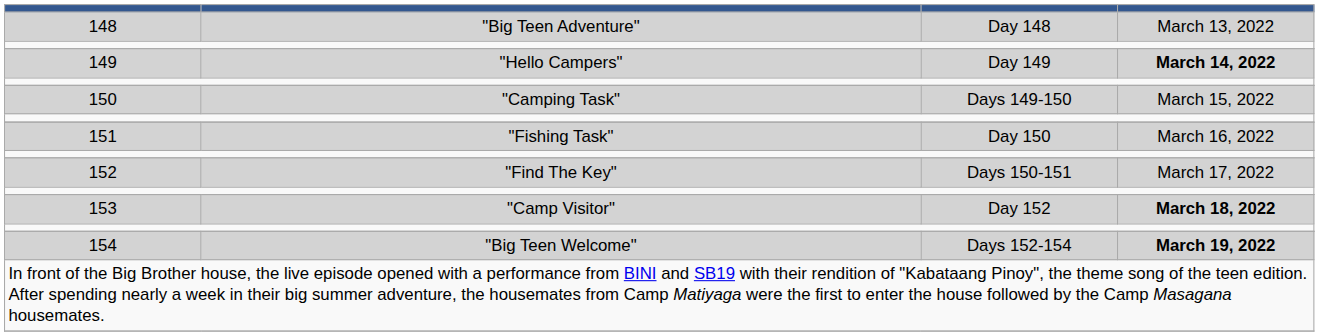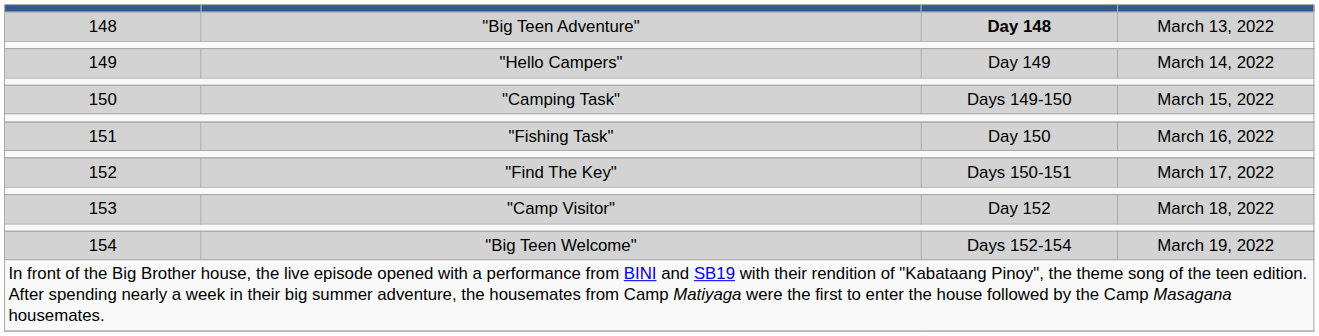(1019, 26) normal -> (1019, 26) bold
(1216, 63) bold -> (1216, 63) normal
(1216, 209) bold -> (1216, 209) normal
(1216, 245) bold -> (1216, 245) normal
